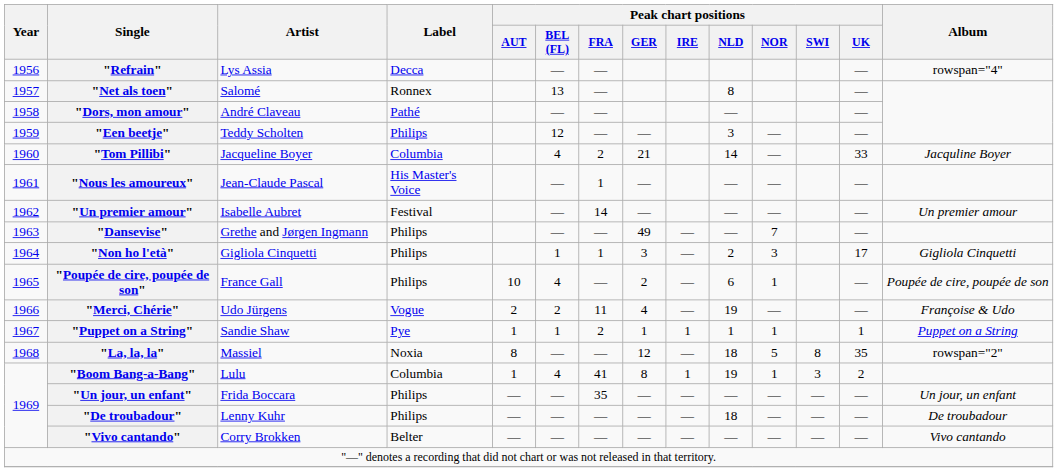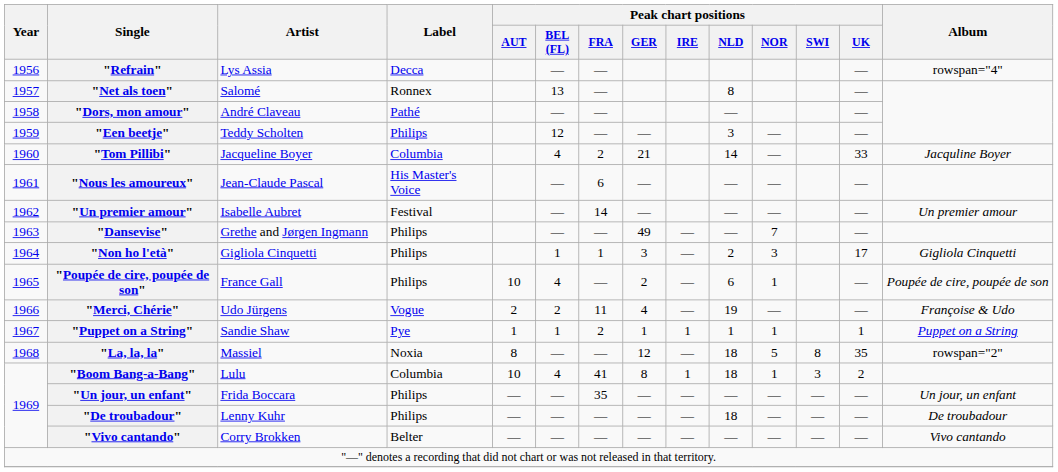(601, 182) 1 -> (601, 182) 6
(514, 373) 1 -> (514, 373) 10
(731, 373) 19 -> (731, 373) 18
